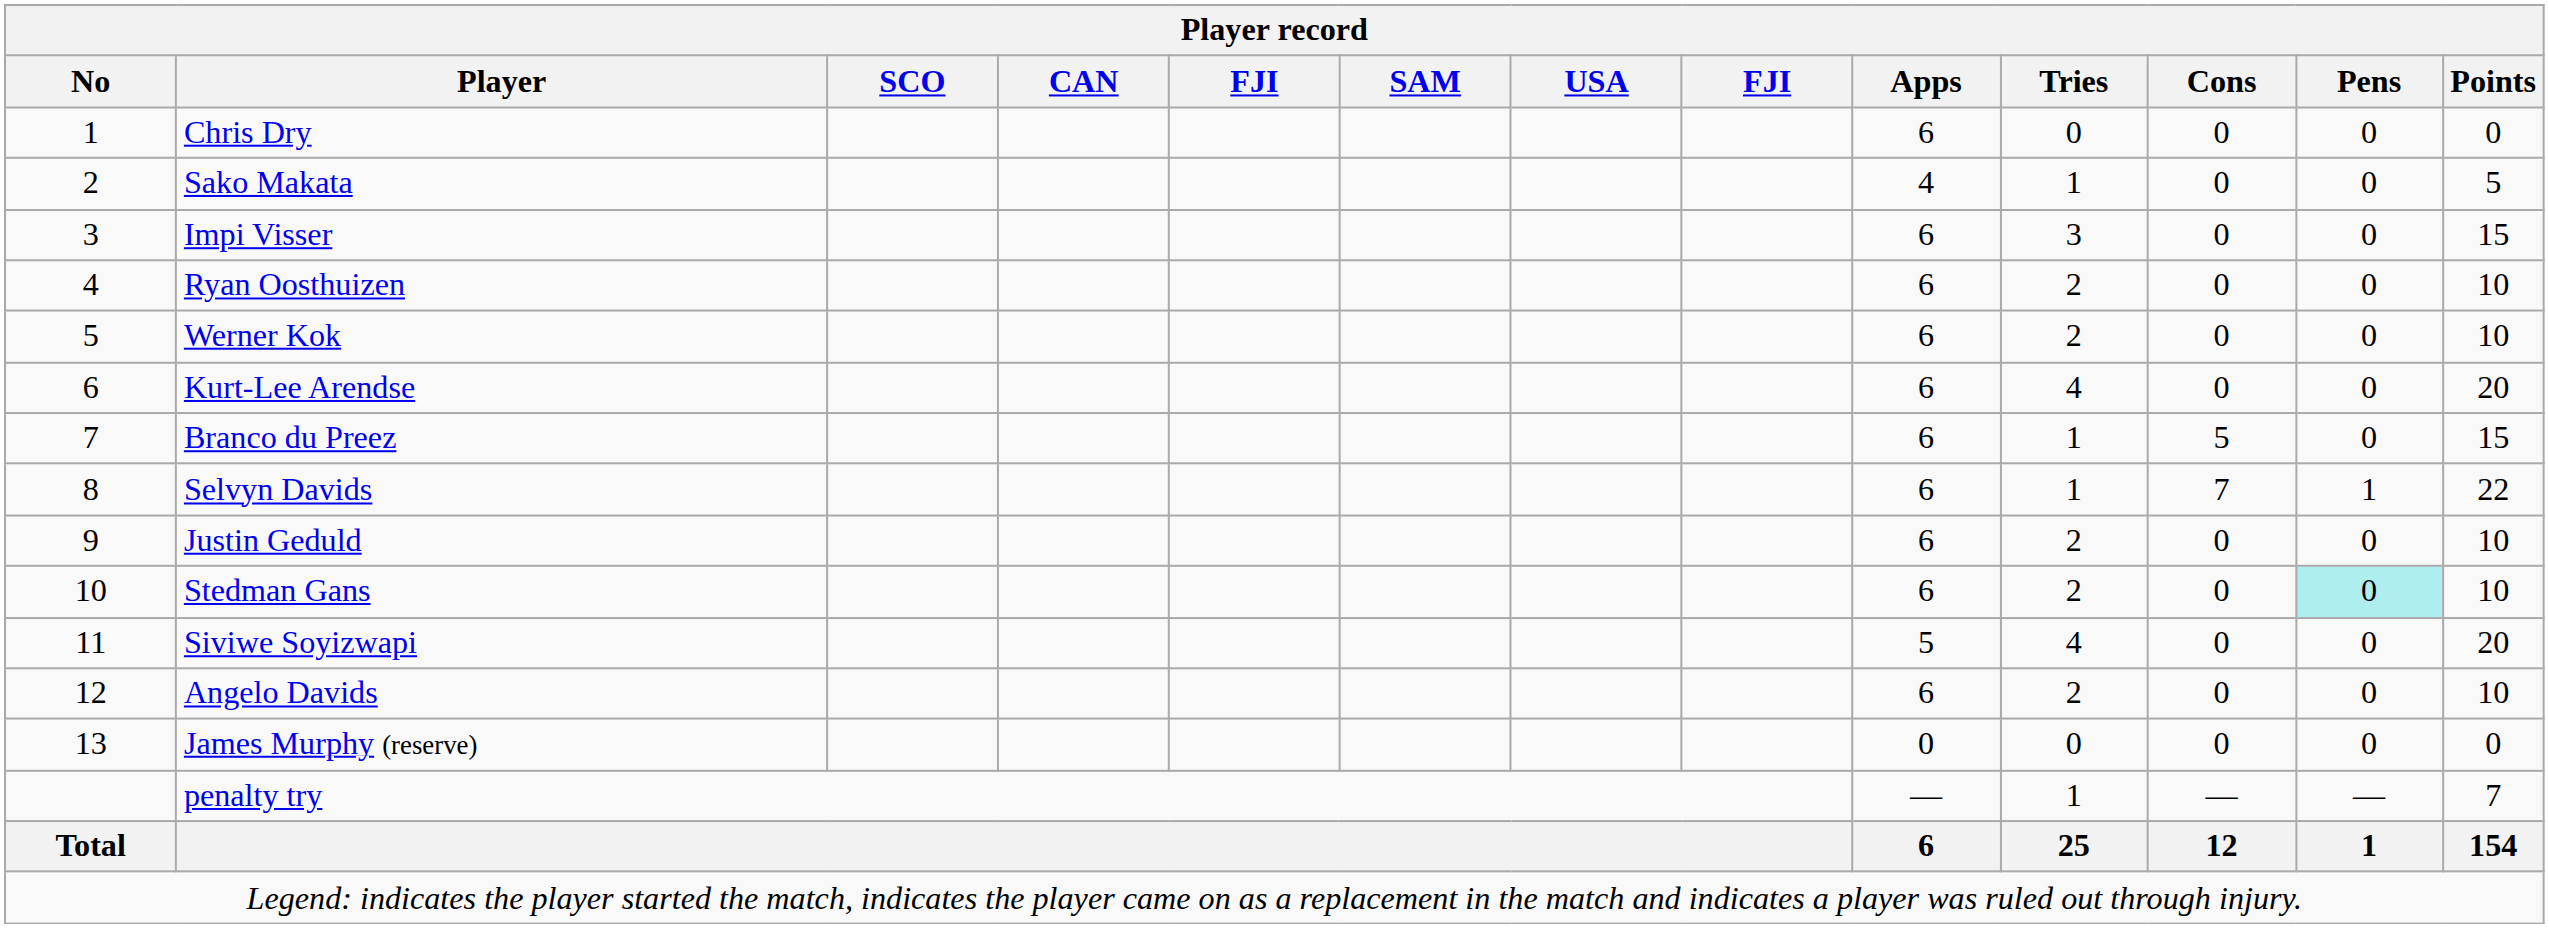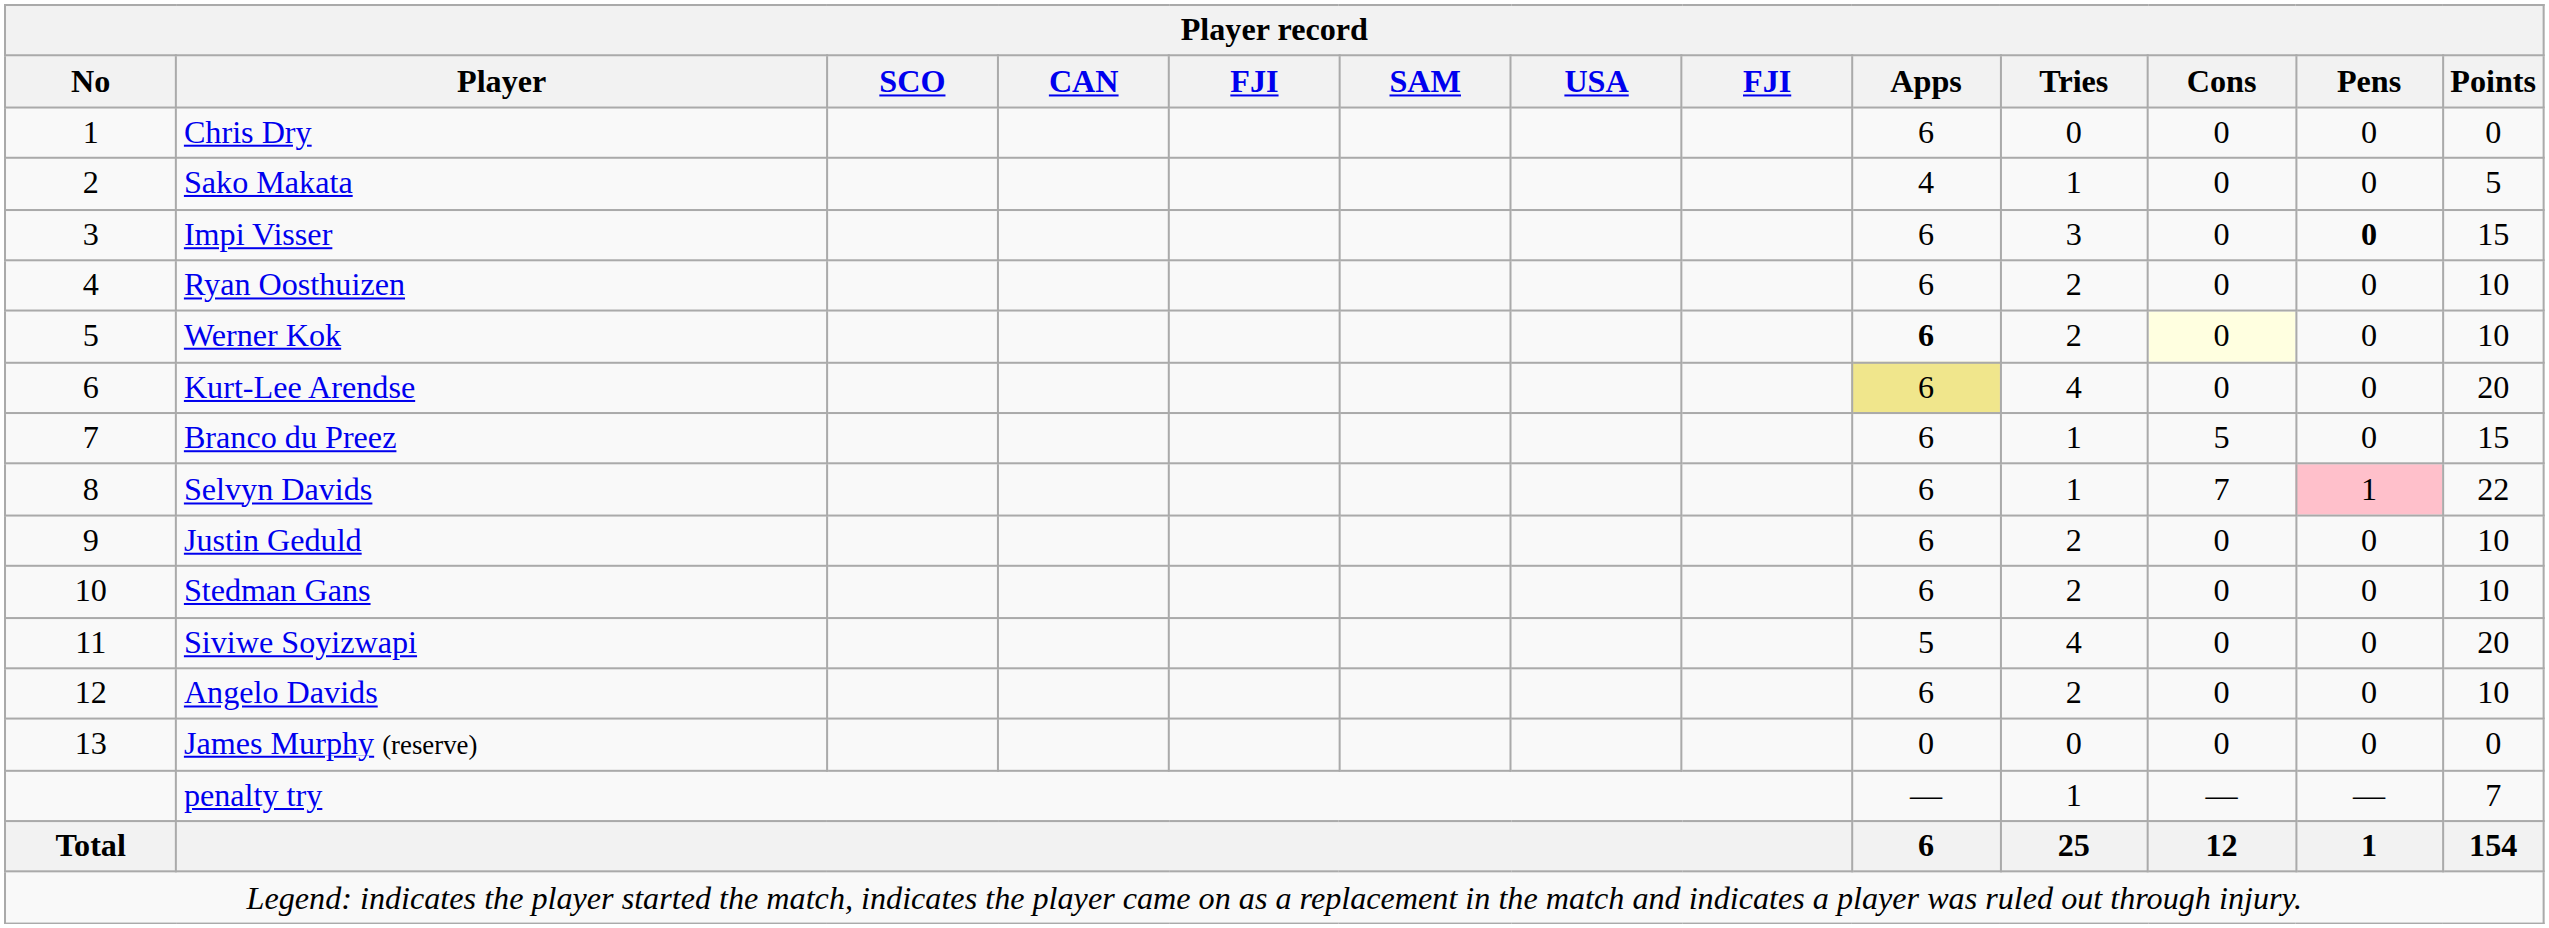(2369, 234) normal -> (2369, 234) bold
(1926, 336) normal -> (1926, 336) bold
(2222, 336) no background -> (2222, 336) lightyellow background
(1926, 387) no background -> (1926, 387) khaki background
(2369, 489) no background -> (2369, 489) pink background
(2369, 591) paleturquoise background -> (2369, 591) no background
